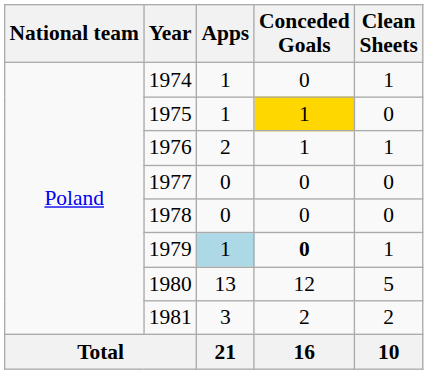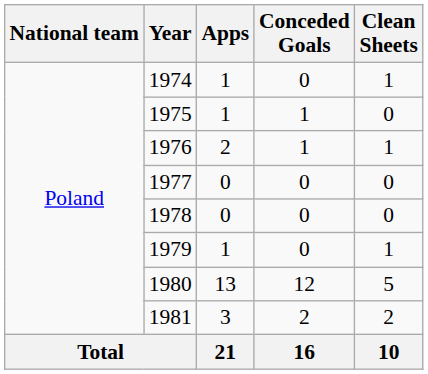(304, 113) gold background -> (304, 113) no background
(225, 249) lightblue background -> (225, 249) no background
(304, 249) bold -> (304, 249) normal
